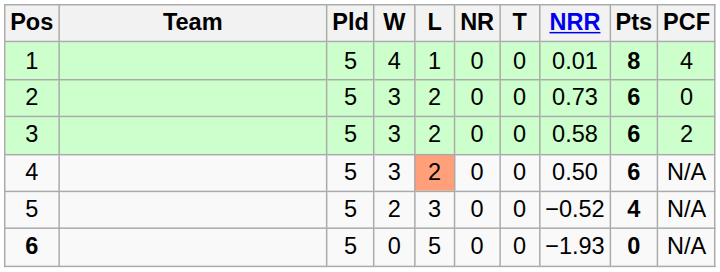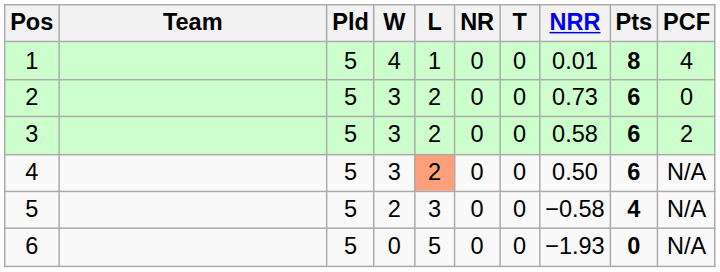(575, 209) −0.52 -> (575, 209) −0.58
(32, 246) bold -> (32, 246) normal
